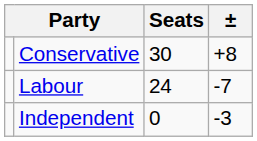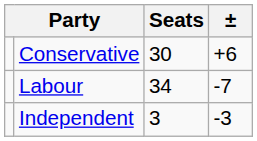(225, 53) +8 -> (225, 53) +6
(160, 86) 24 -> (160, 86) 34
(155, 119) 0 -> (155, 119) 3
